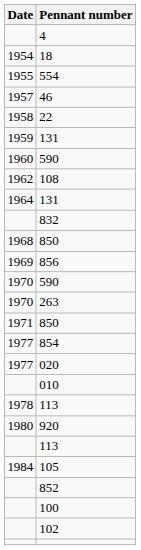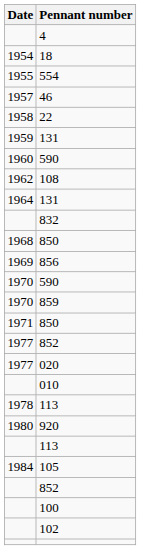(49, 302) 263 -> (49, 302) 859
(49, 343) 854 -> (49, 343) 852
